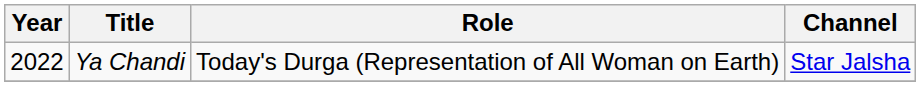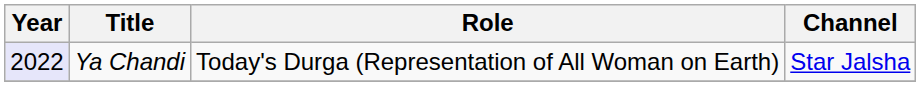(37, 61) no background -> (37, 61) lavender background
